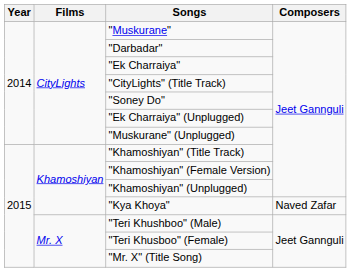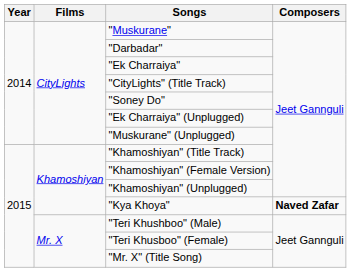(306, 205) normal -> (307, 205) bold
